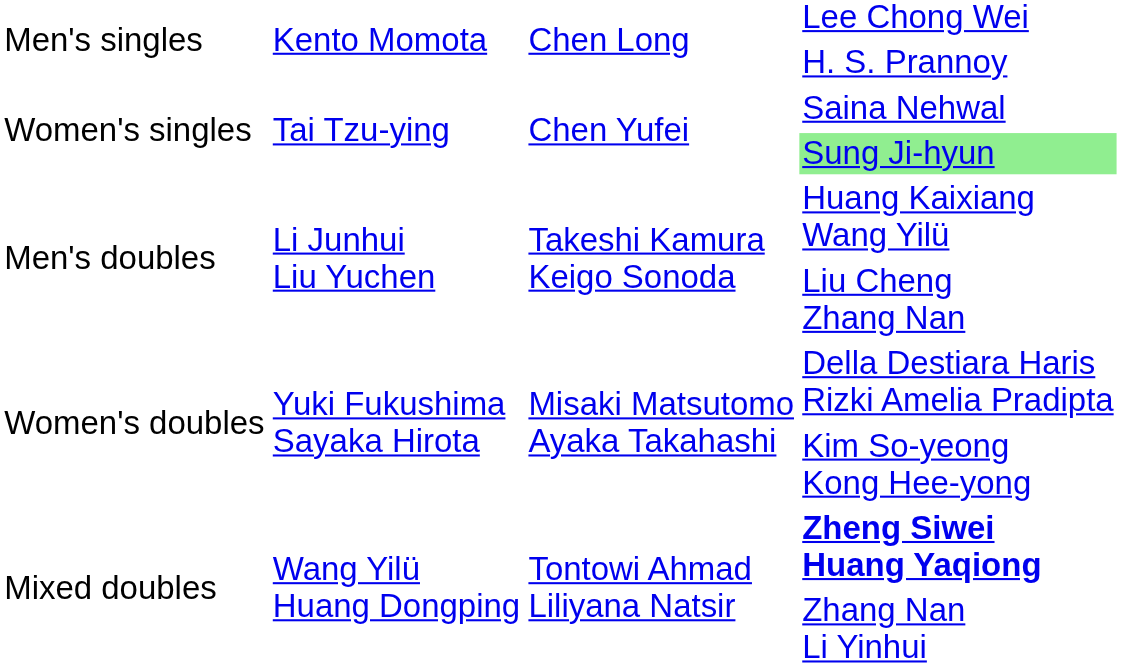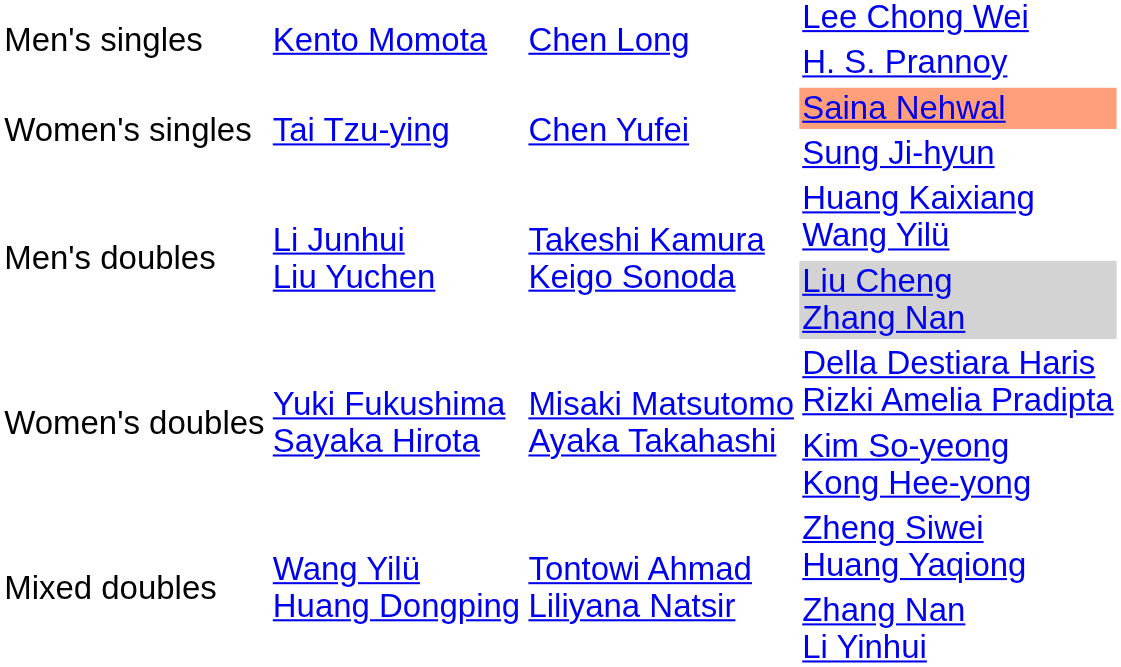(904, 107) no background -> (904, 107) lightsalmon background
(898, 153) lightgreen background -> (898, 153) no background
(884, 299) no background -> (884, 299) lightgrey background
(922, 546) bold -> (914, 546) normal
